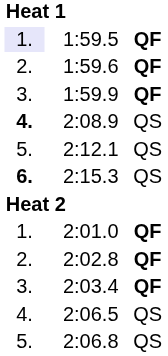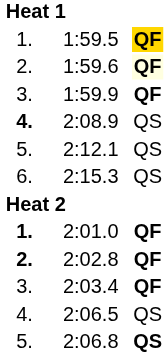(24, 39) lavender background -> (24, 39) no background
(148, 39) no background -> (148, 39) gold background
(148, 66) no background -> (148, 66) lightyellow background
(24, 176) bold -> (24, 176) normal
(24, 231) normal -> (24, 231) bold
(24, 259) normal -> (24, 259) bold
(148, 341) normal -> (148, 341) bold
